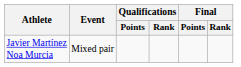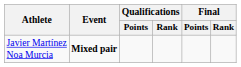(93, 49) normal -> (94, 49) bold
